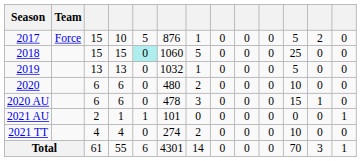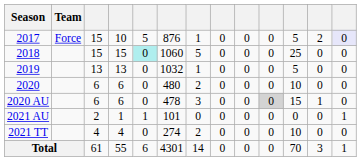(344, 38) no background -> (344, 38) lavender background
(271, 101) no background -> (271, 101) lightgrey background
